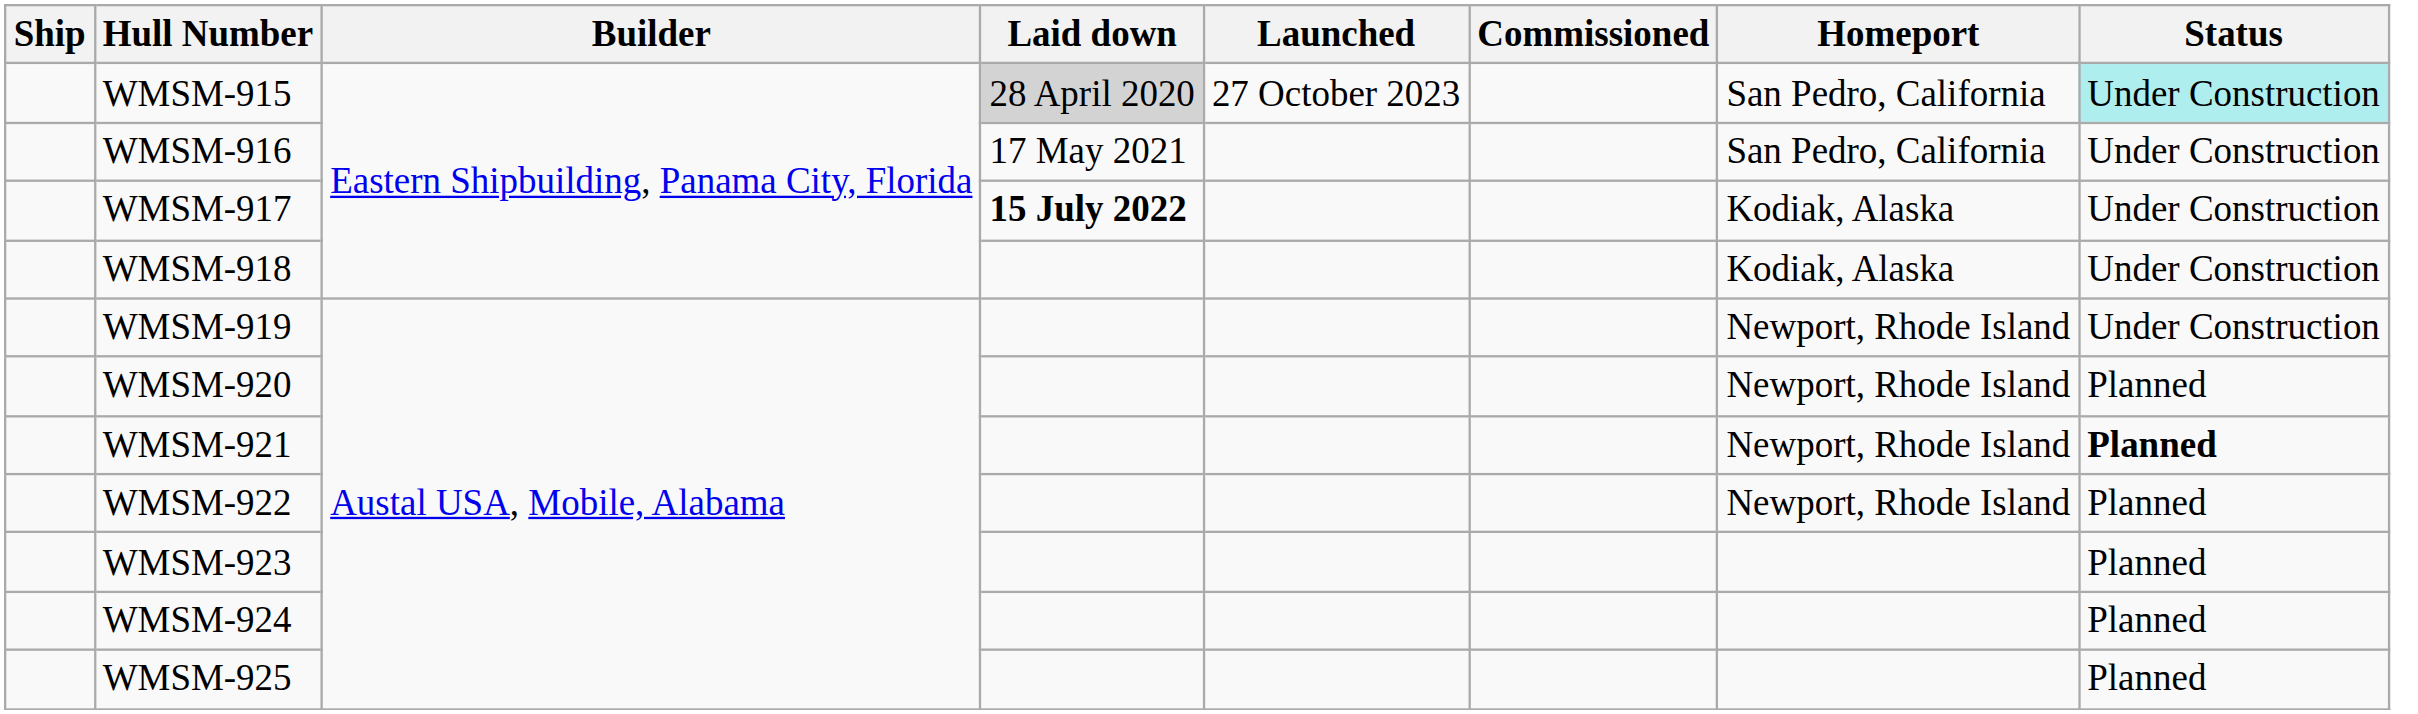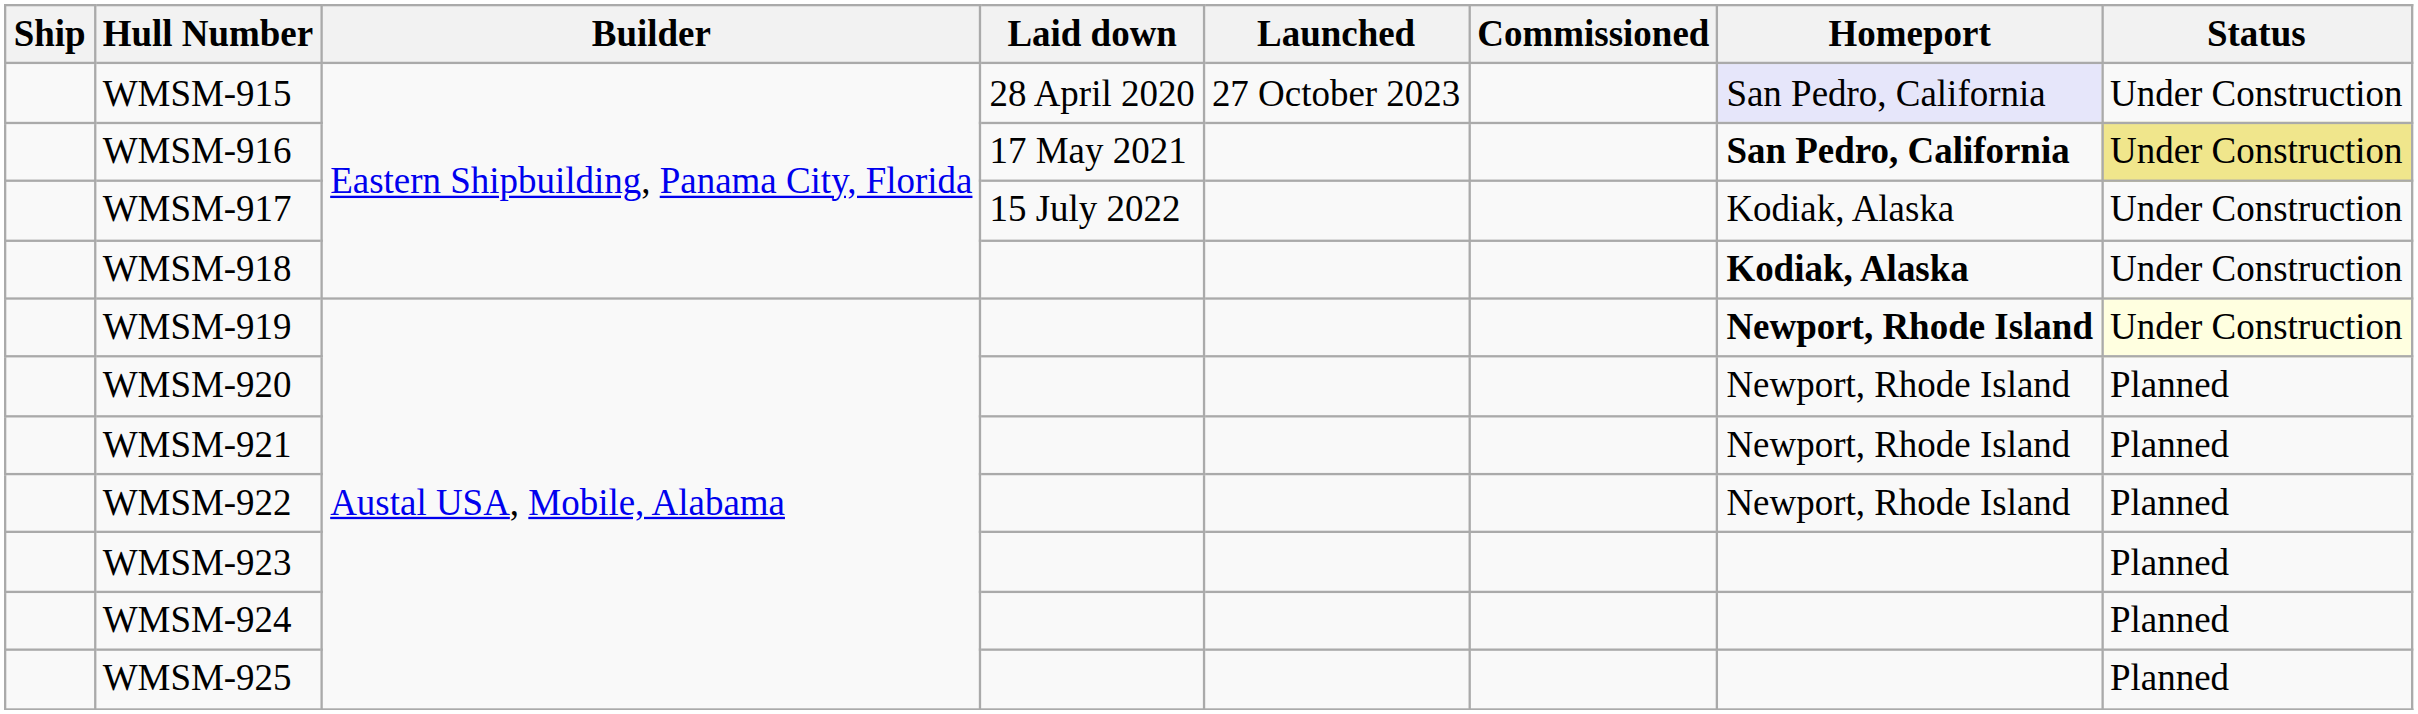(1092, 92) lightgrey background -> (1092, 92) no background
(1886, 92) no background -> (1886, 92) lavender background
(2234, 92) paleturquoise background -> (2256, 92) no background
(1886, 151) normal -> (1898, 151) bold
(2234, 151) no background -> (2256, 151) khaki background
(1088, 209) bold -> (1085, 209) normal
(1840, 268) normal -> (1848, 268) bold
(1898, 326) normal -> (1910, 326) bold
(2234, 326) no background -> (2256, 326) lightyellow background
(2152, 444) bold -> (2170, 444) normal
